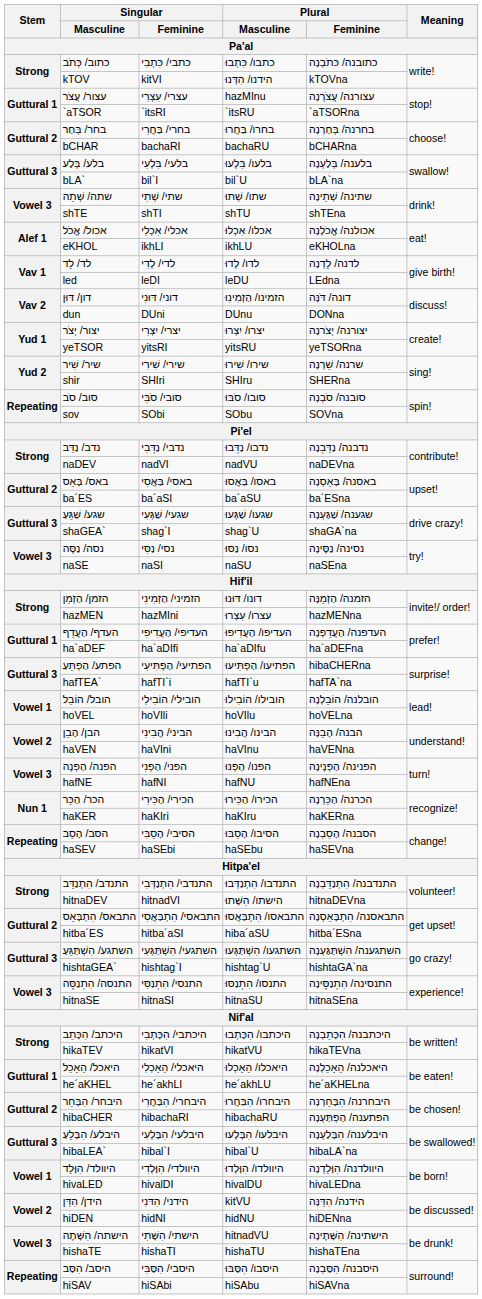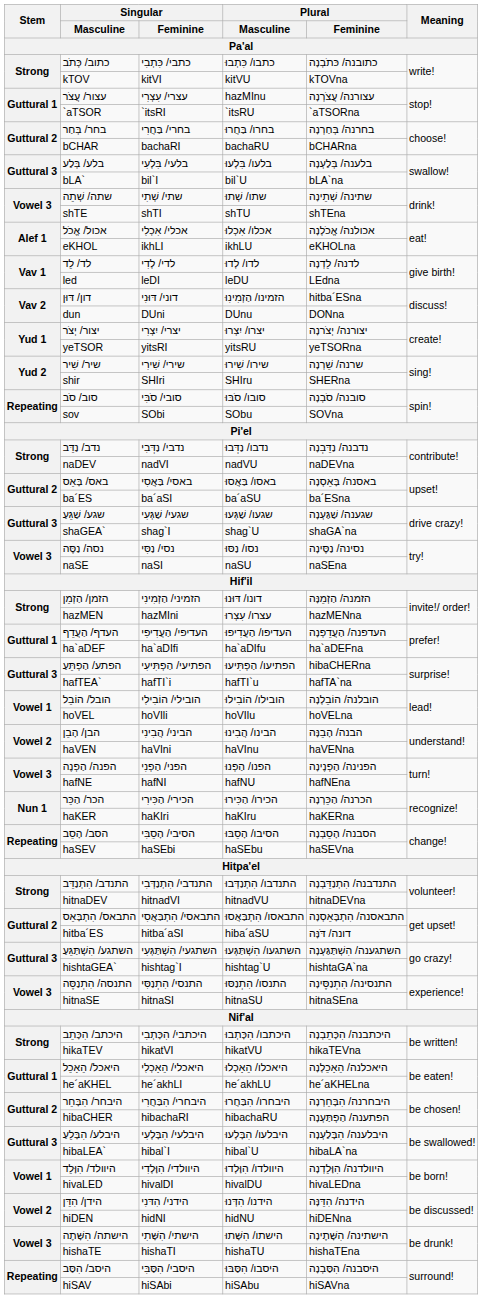(249, 79) הידנו/ הִדְּנוּ -> (238, 79) kitVU
(330, 297) דונה/ דֹּנָּה -> (335, 297) hitba´ESna
(254, 900) הישתו/ הִשָּׁתוּ -> (247, 900) hitnadVU
(335, 933) hitba´ESna -> (330, 933) דונה/ דֹּנָּה
(238, 1201) kitVU -> (249, 1201) הידנו/ הִדְּנוּ
(247, 1235) hitnadVU -> (254, 1235) הישתו/ הִשָּׁתוּ
